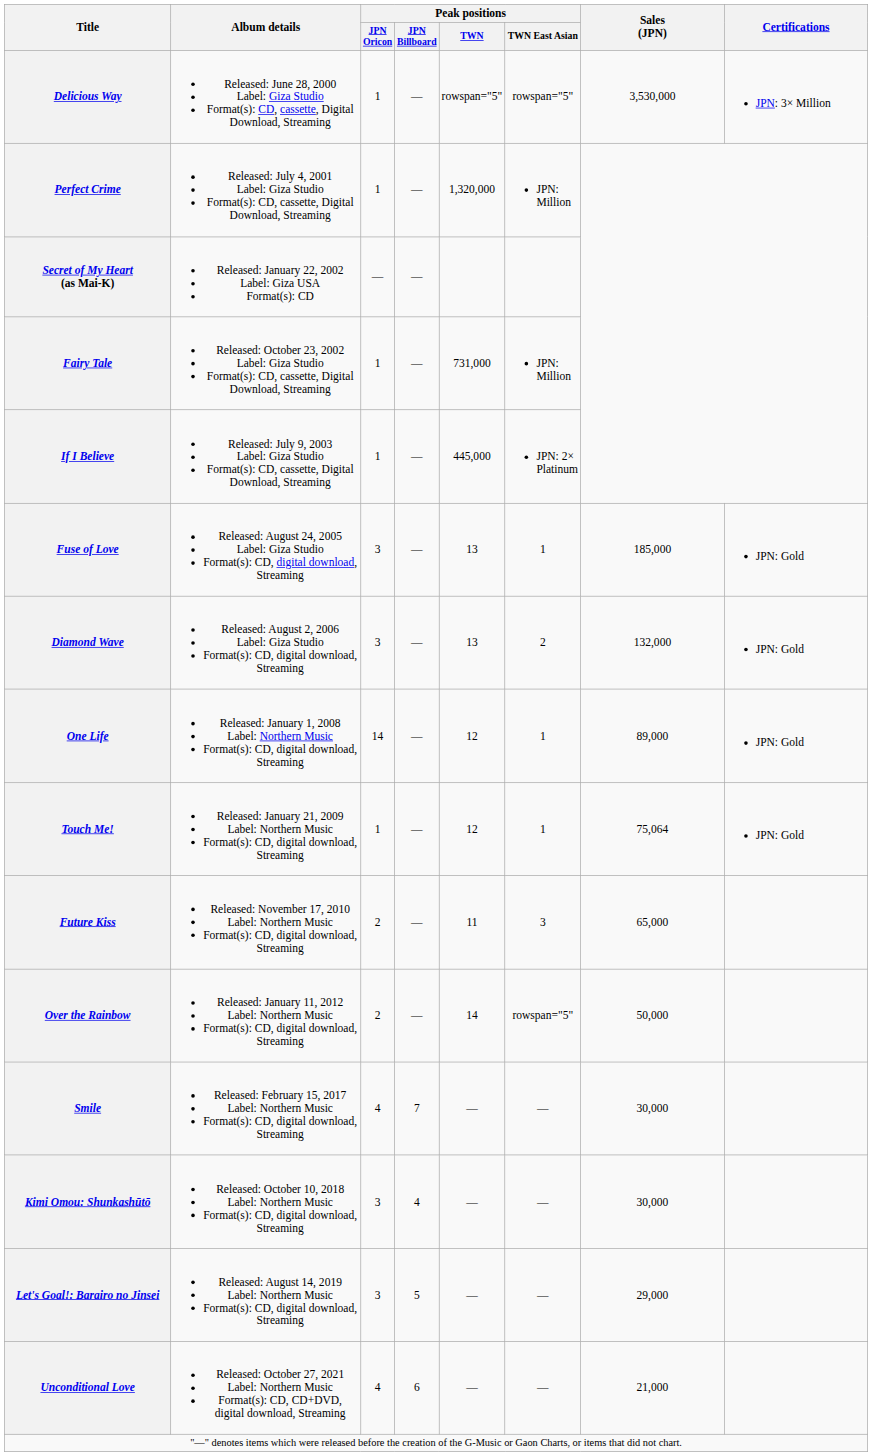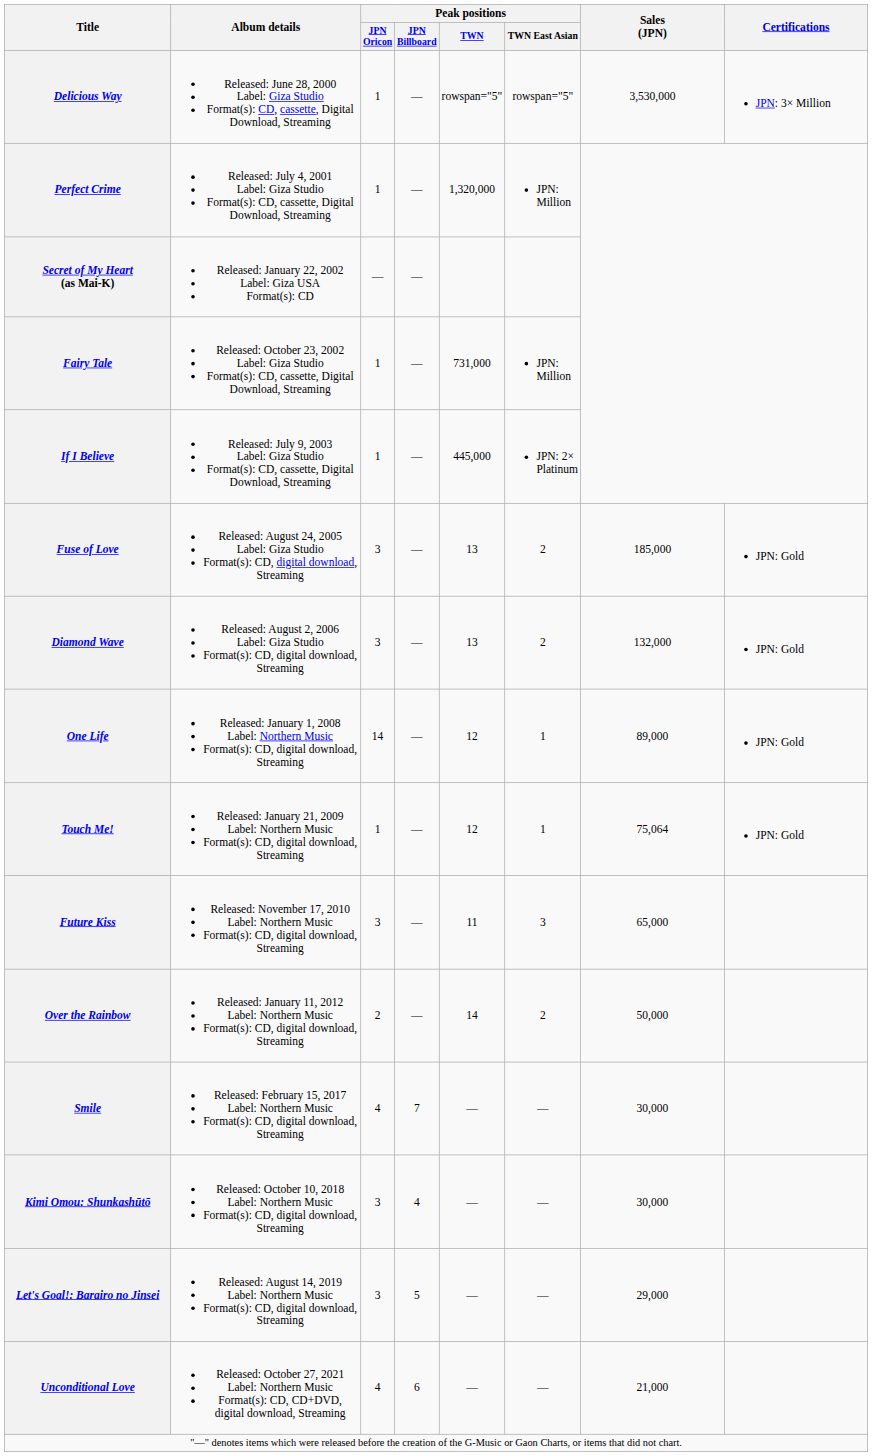(543, 549) 1 -> (543, 549) 2
(378, 922) 2 -> (378, 922) 3
(543, 1015) rowspan="5" -> (543, 1015) 2
